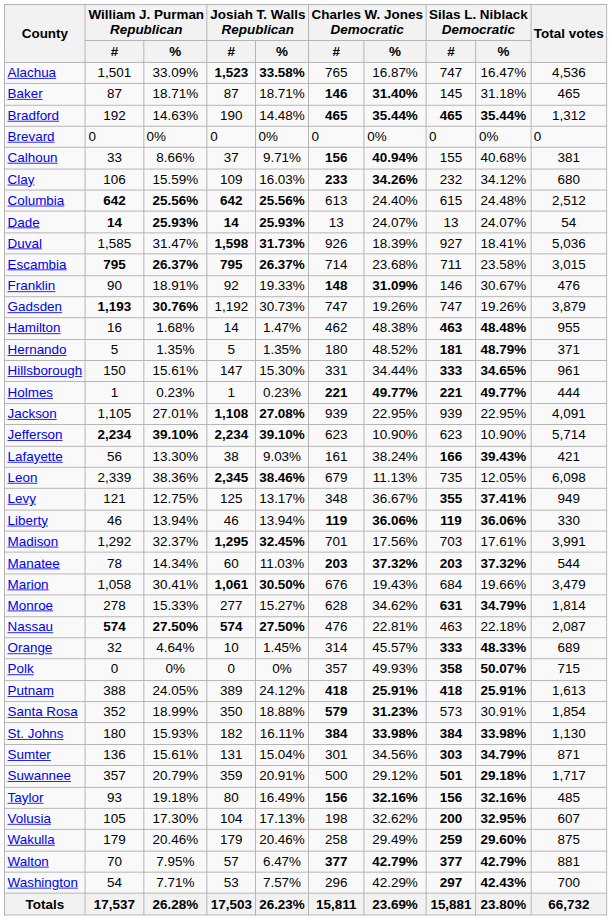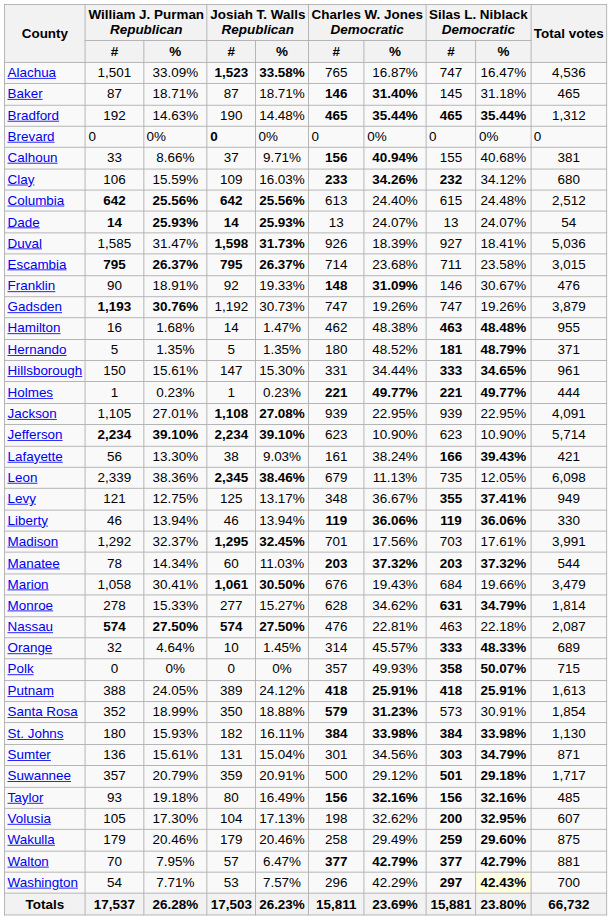(214, 136) normal -> (214, 136) bold
(451, 179) normal -> (451, 179) bold
(503, 882) no background -> (503, 882) lightyellow background
